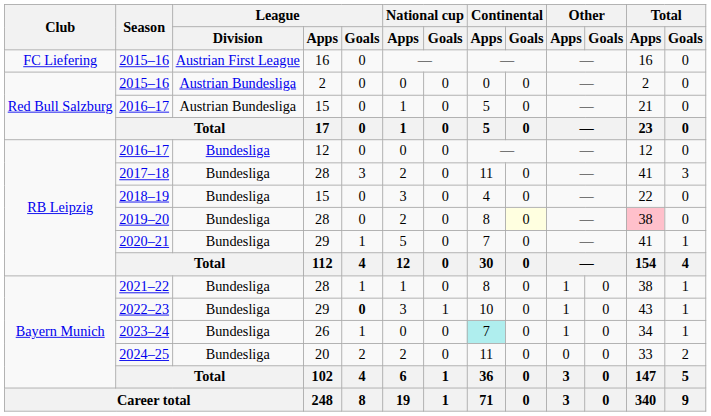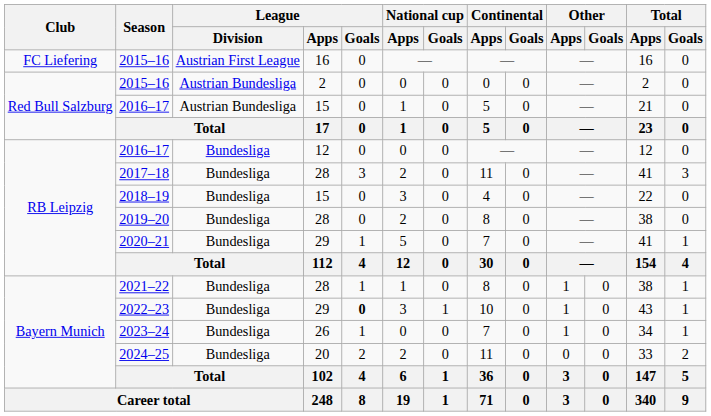(526, 219) lightyellow background -> (526, 219) no background
(646, 219) pink background -> (646, 219) no background
(486, 331) paleturquoise background -> (486, 331) no background
